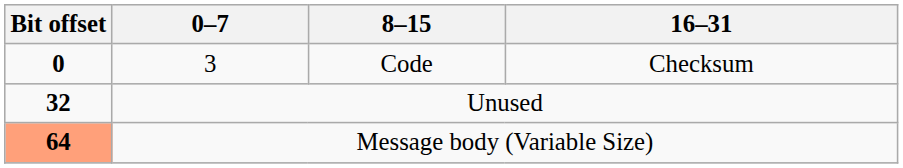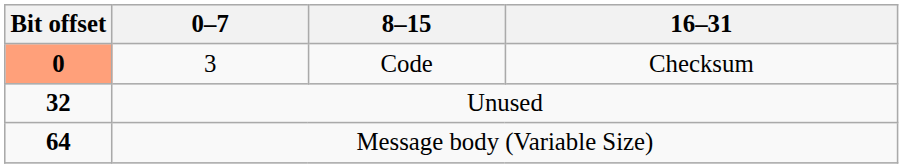(58, 63) no background -> (58, 63) lightsalmon background
(58, 142) lightsalmon background -> (58, 142) no background
